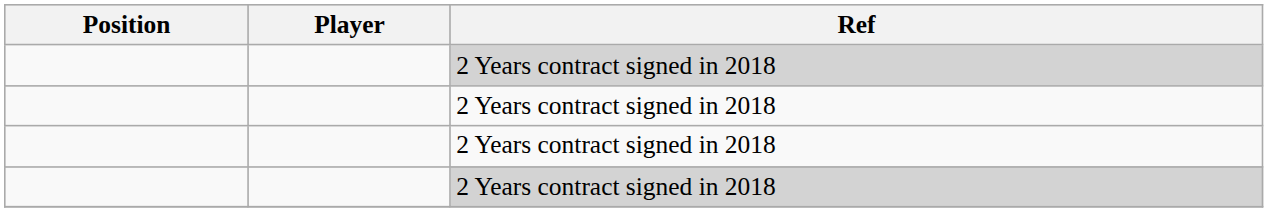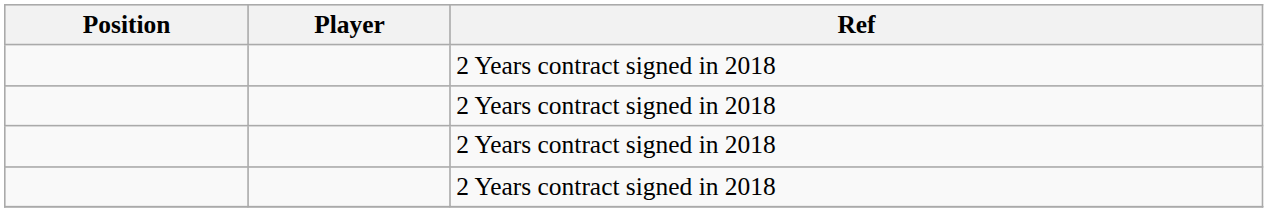(616, 65) lightgrey background -> (616, 65) no background
(616, 186) lightgrey background -> (616, 186) no background
